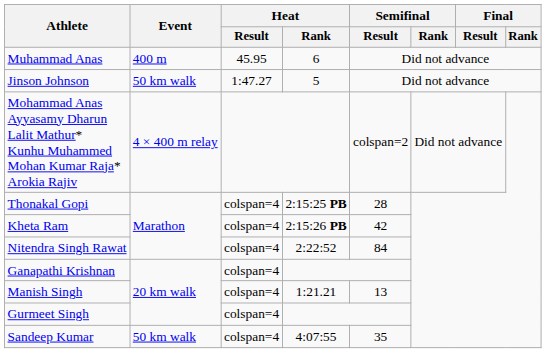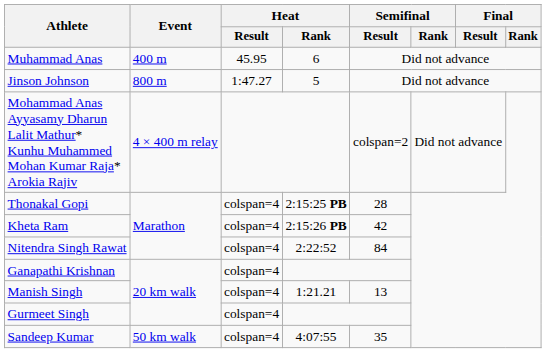(164, 81) 50 km walk -> (150, 81) 800 m
